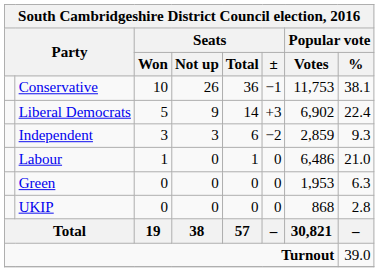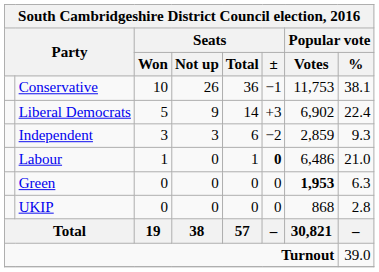(278, 159) normal -> (278, 159) bold
(317, 183) normal -> (317, 183) bold
